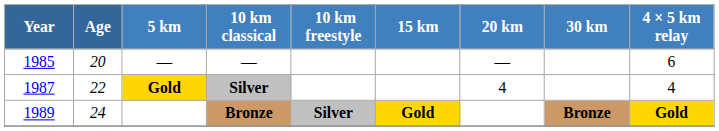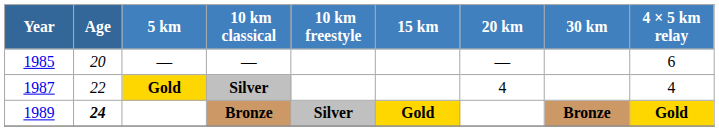(98, 113) normal -> (98, 113) bold
